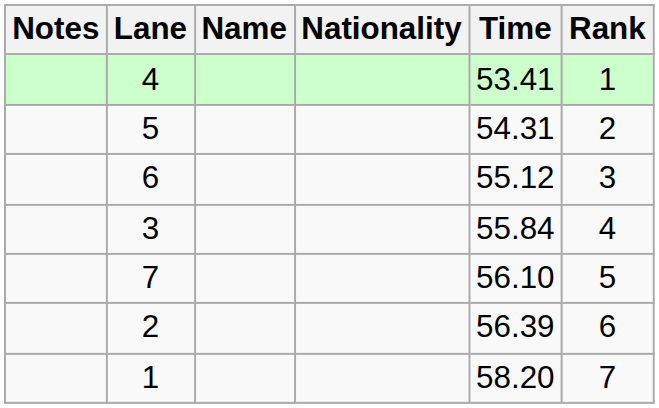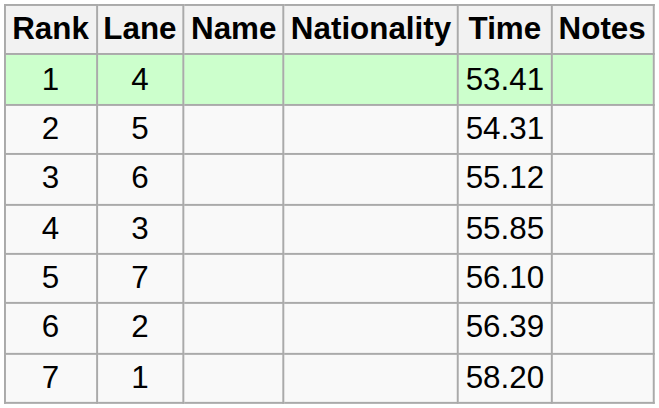columns swapped: (607, 29) <-> (56, 29)
(515, 228) 55.84 -> (505, 228) 55.85
